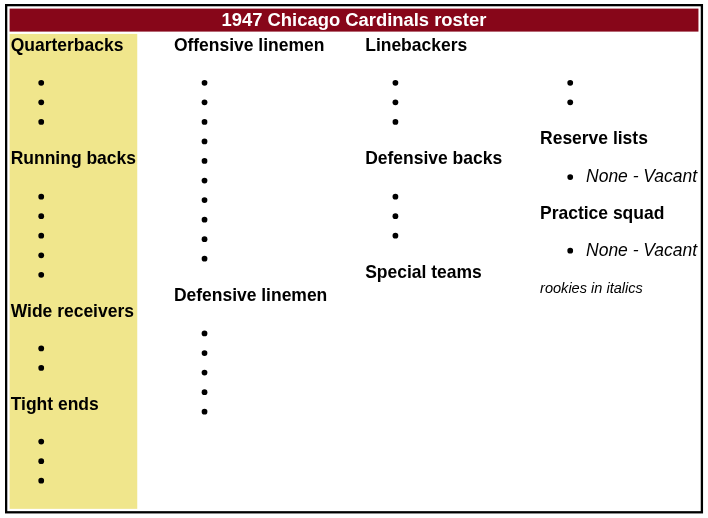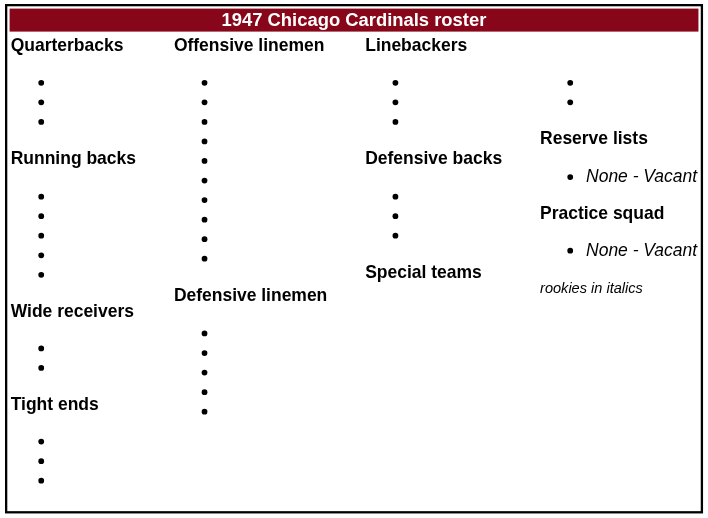(73, 262) khaki background -> (73, 262) no background
